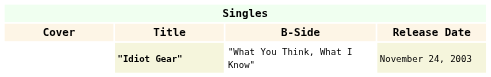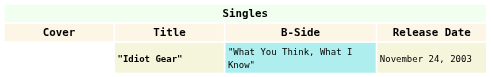(290, 59) no background -> (290, 59) paleturquoise background
